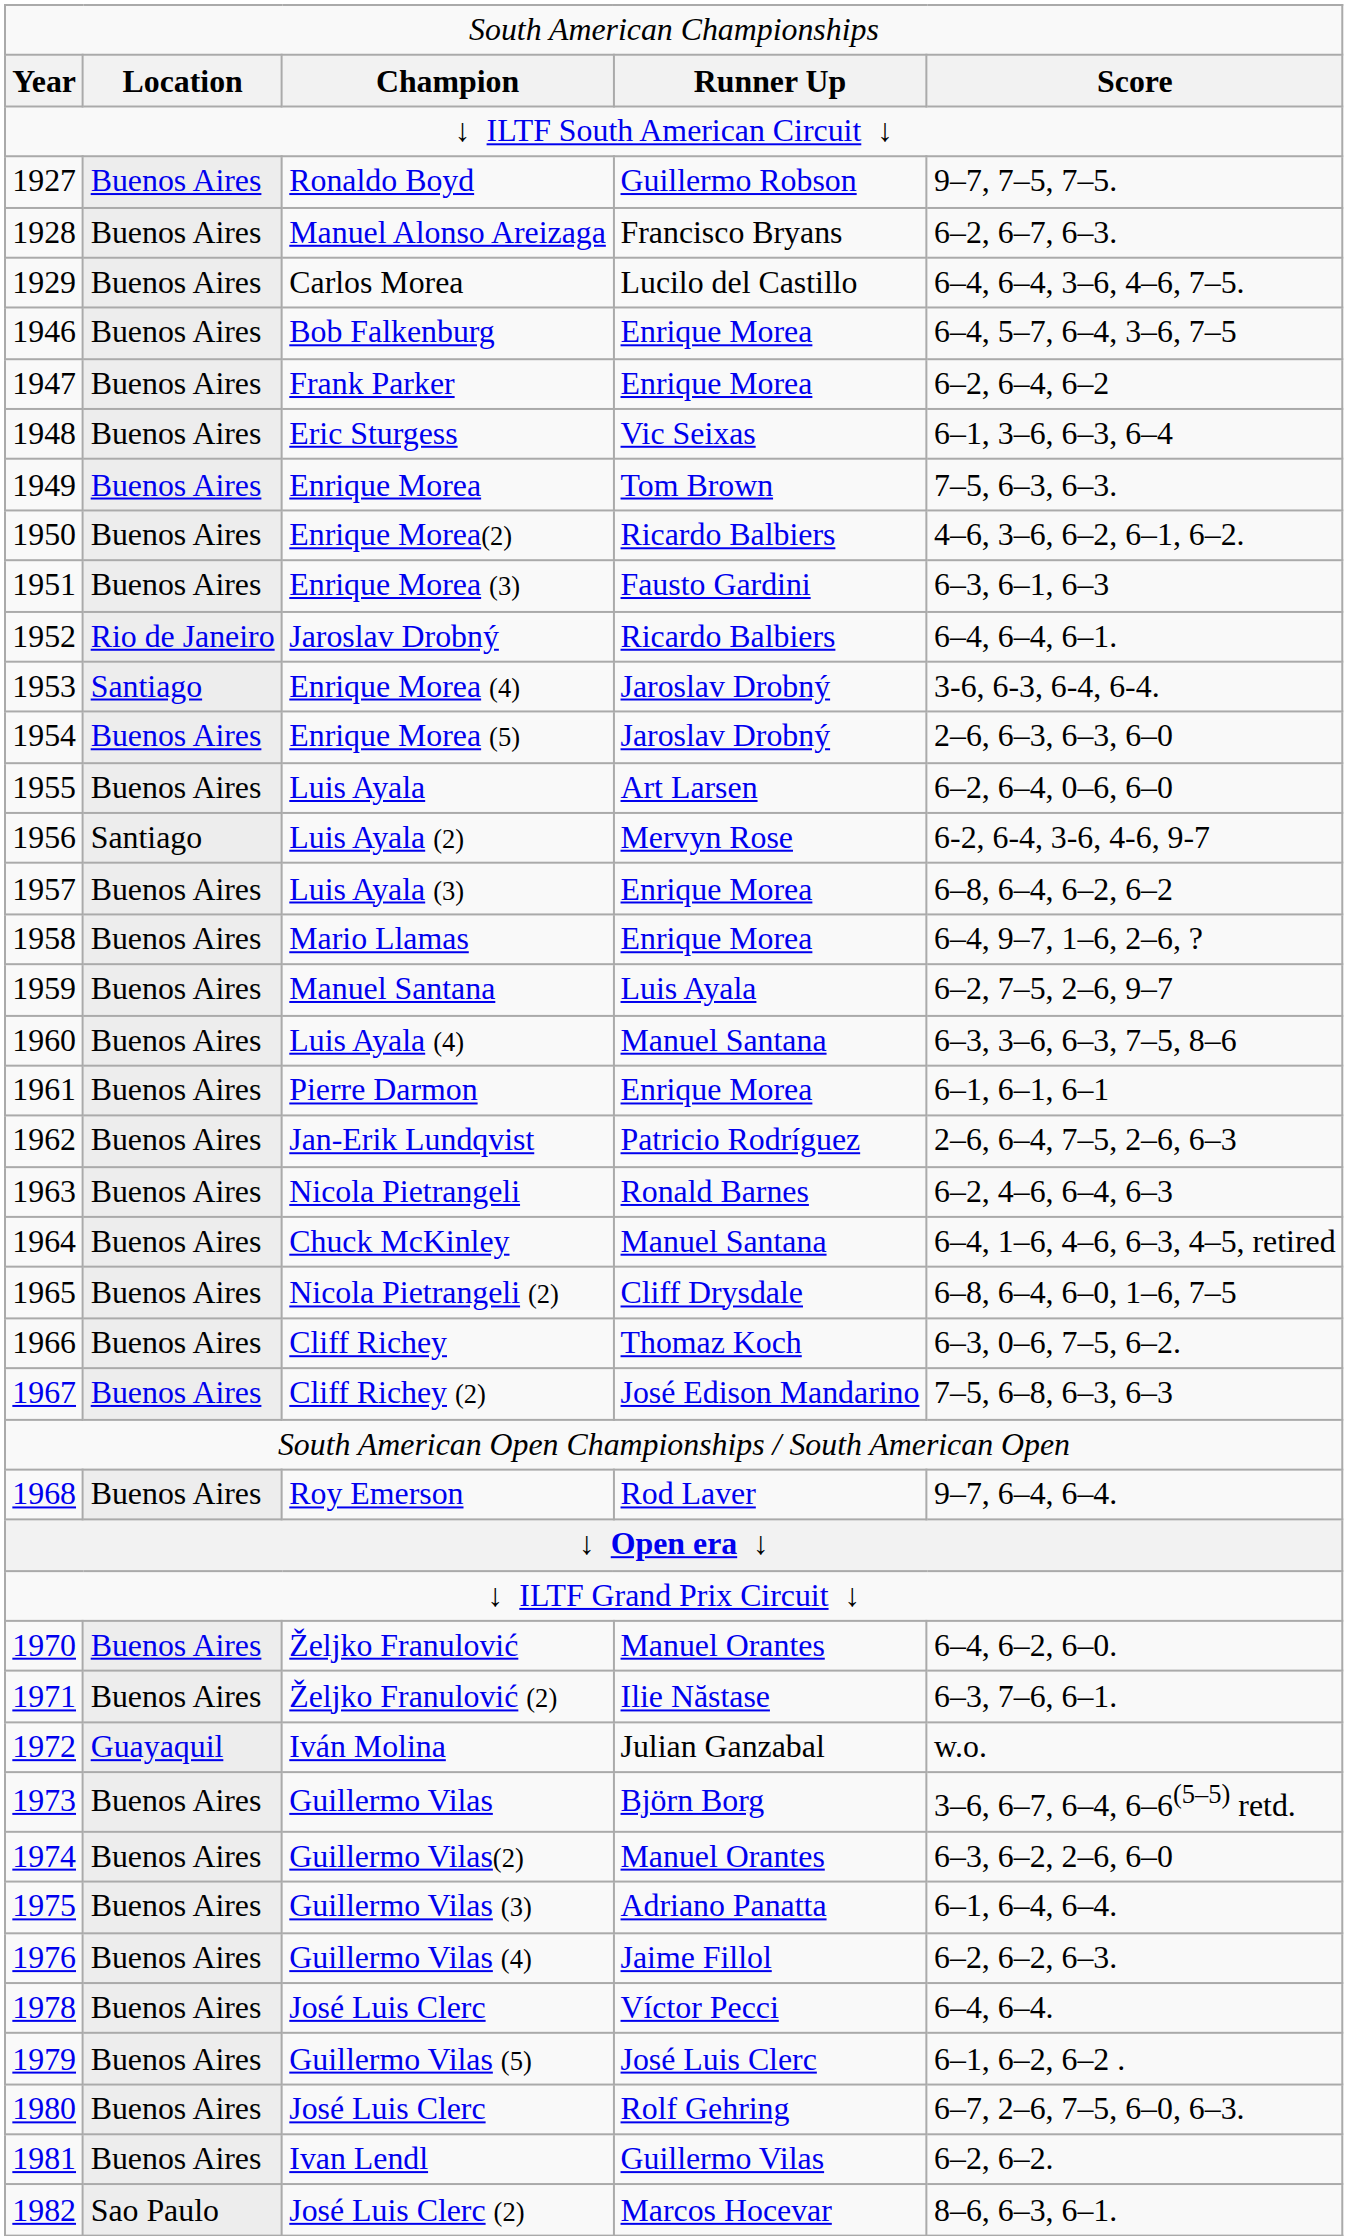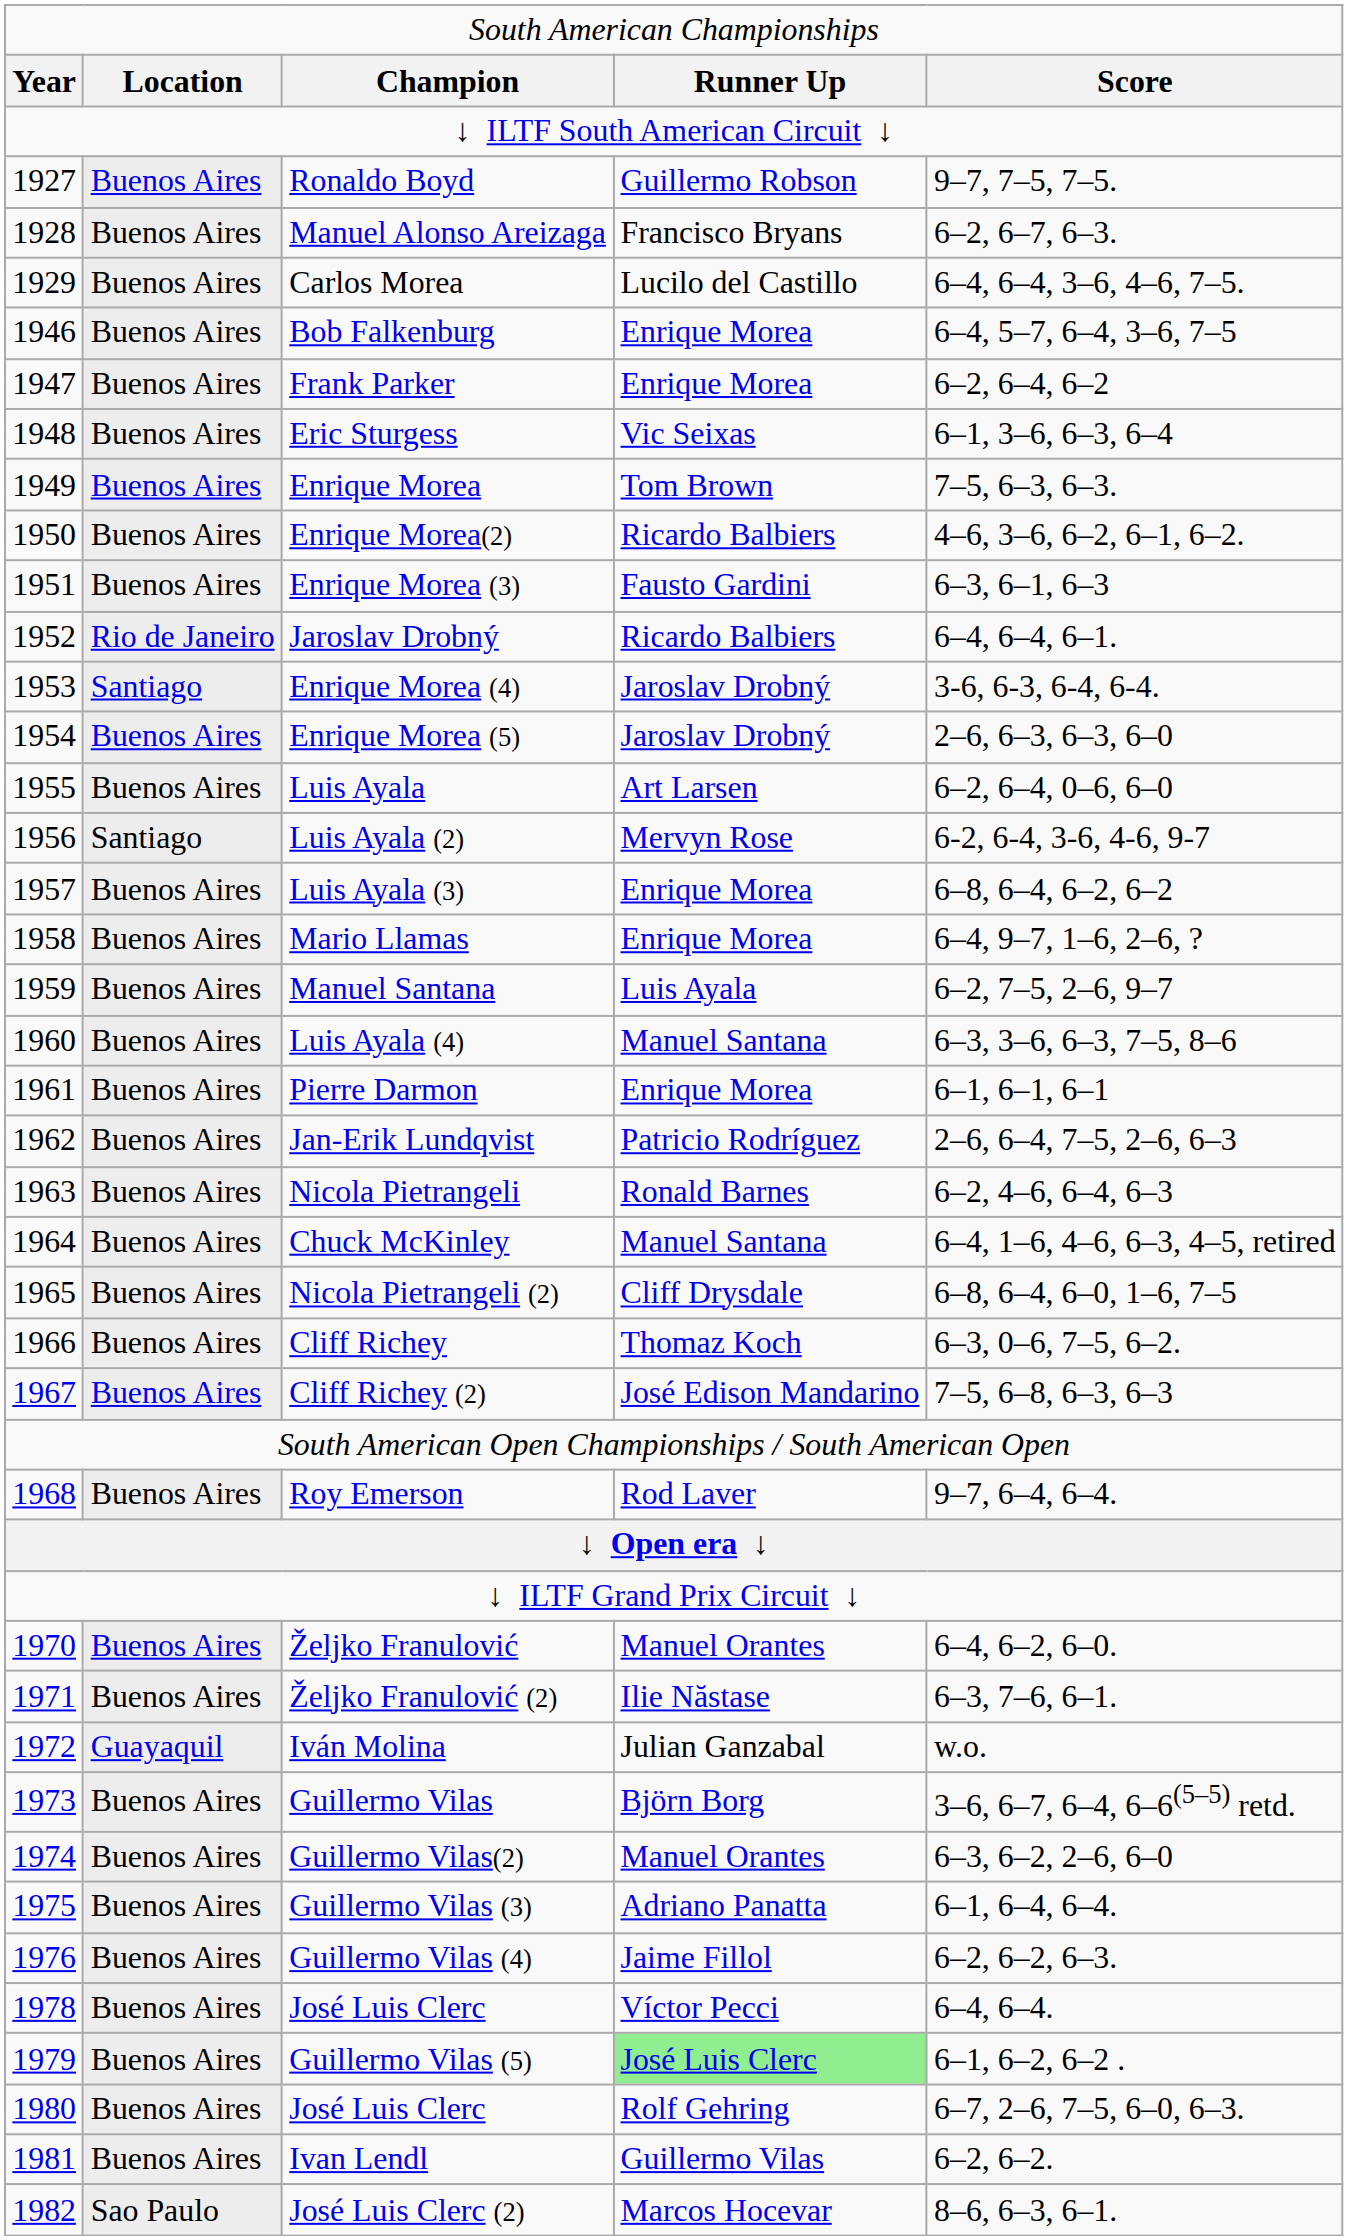(719, 2058) no background -> (719, 2058) lightgreen background
